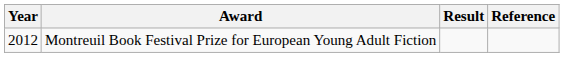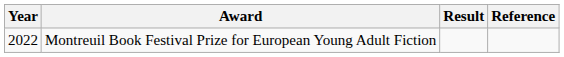(23, 40) 2012 -> (23, 40) 2022
